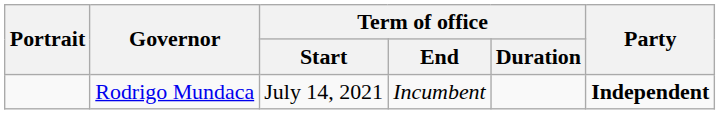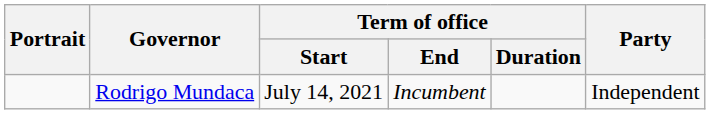(650, 91) bold -> (645, 91) normal
